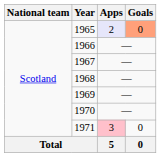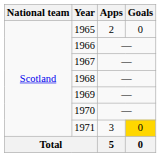(111, 29) lavender background -> (111, 29) no background
(140, 29) lightsalmon background -> (140, 29) no background
(111, 128) pink background -> (111, 128) no background
(140, 128) no background -> (140, 128) gold background
